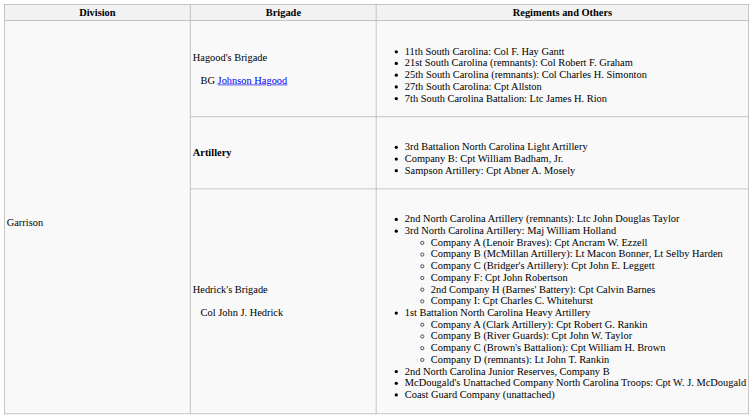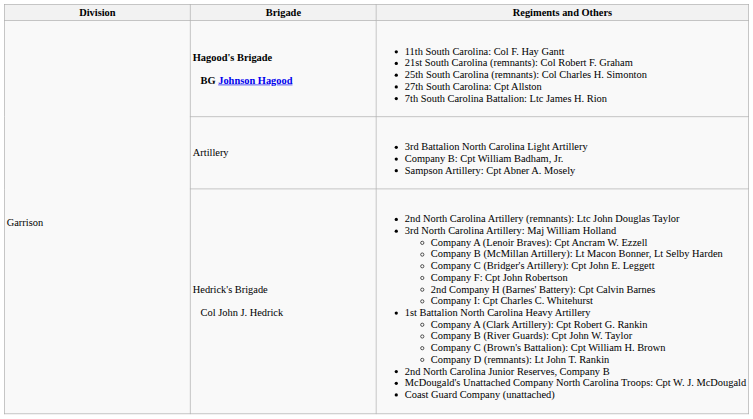(240, 68) normal -> (243, 68) bold
(212, 152) bold -> (211, 152) normal
